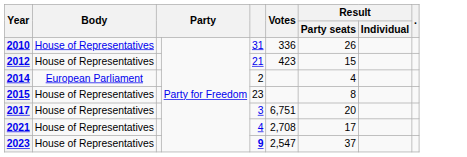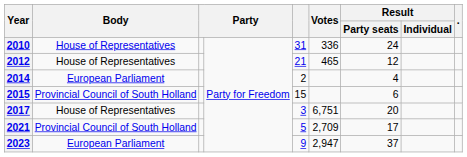(350, 46) 26 -> (393, 46) 24
(287, 62) 423 -> (330, 62) 465
(350, 62) 15 -> (393, 62) 12
(94, 95) House of Representatives -> (116, 95) Provincial Council of South Holland
(258, 95) 23 -> (300, 95) 15
(353, 95) 8 -> (396, 95) 6
(94, 128) House of Representatives -> (116, 128) Provincial Council of South Holland
(261, 128) 4 -> (303, 128) 5
(283, 128) 2,708 -> (325, 128) 2,709
(94, 144) House of Representatives -> (116, 144) European Parliament
(261, 144) bold -> (303, 144) normal
(283, 144) 2,547 -> (325, 144) 2,947
